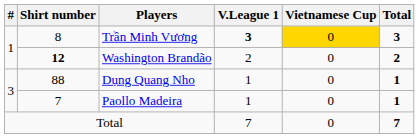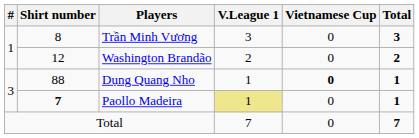(248, 37) bold -> (248, 37) normal
(331, 37) gold background -> (331, 37) no background
(58, 58) bold -> (58, 58) normal
(331, 80) normal -> (331, 80) bold
(58, 101) normal -> (58, 101) bold
(248, 101) no background -> (248, 101) khaki background
